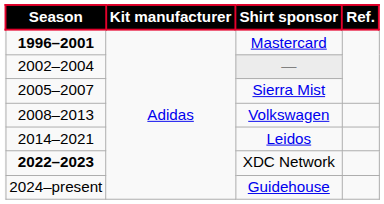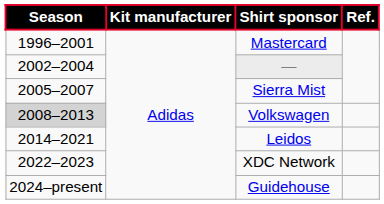(56, 42) bold -> (56, 42) normal
(56, 114) no background -> (56, 114) lightgrey background
(56, 163) bold -> (56, 163) normal
